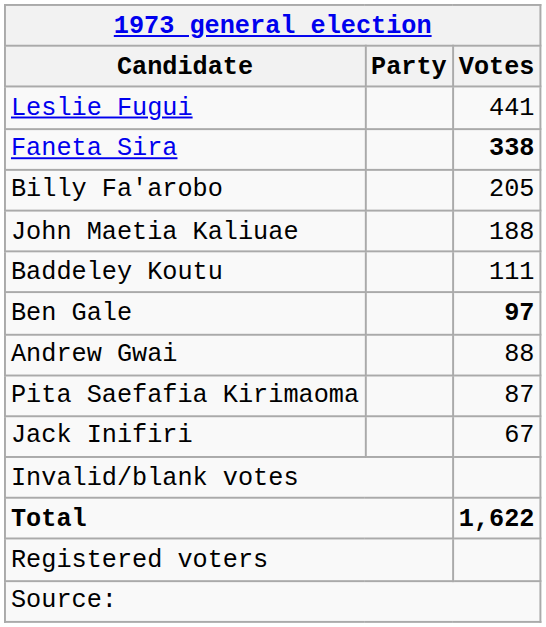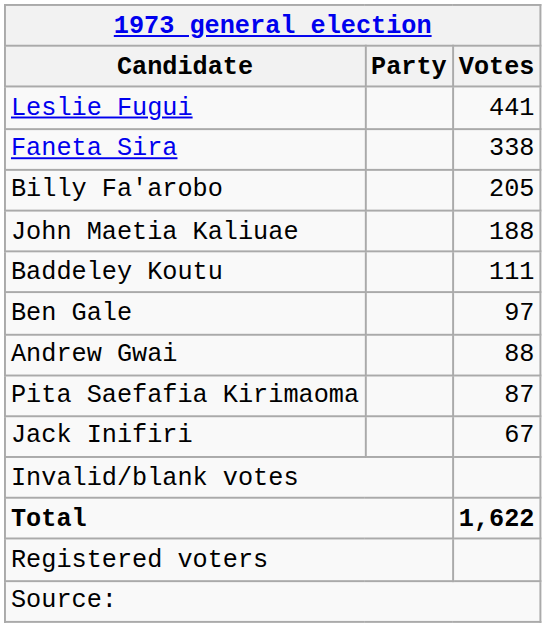(512, 149) bold -> (512, 149) normal
(519, 313) bold -> (519, 313) normal
